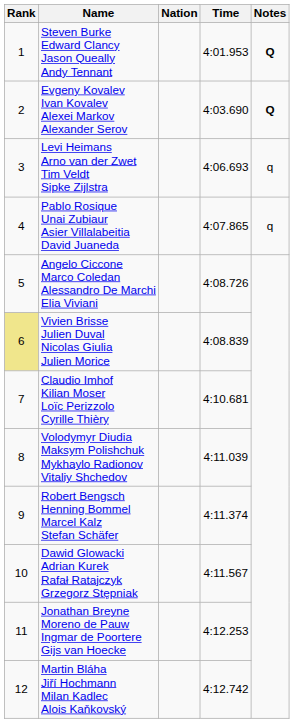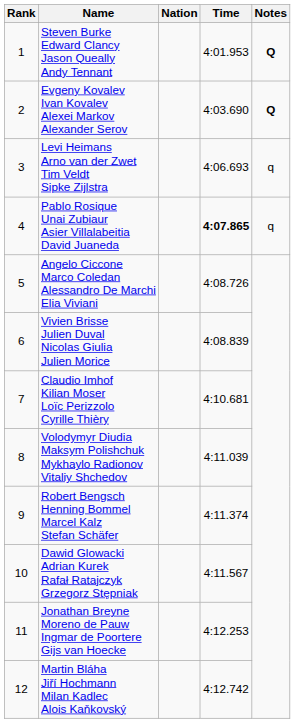(226, 225) normal -> (226, 225) bold
(21, 341) khaki background -> (21, 341) no background
